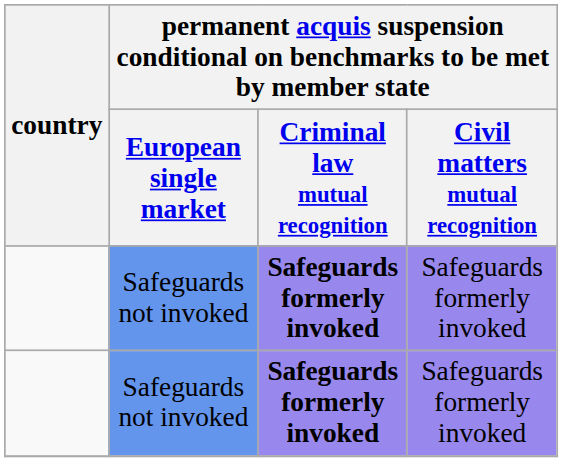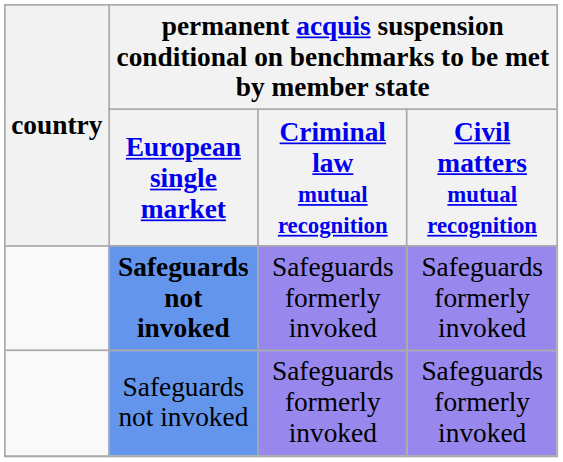(183, 297) normal -> (183, 297) bold
(333, 297) bold -> (333, 297) normal
(333, 402) bold -> (333, 402) normal
